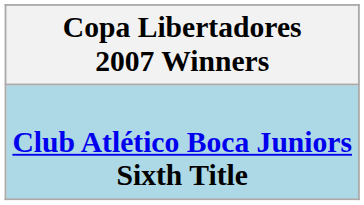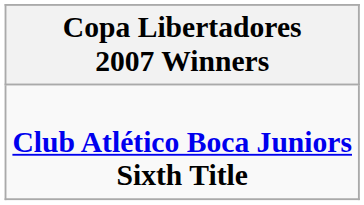(182, 158) lightblue background -> (182, 158) no background
